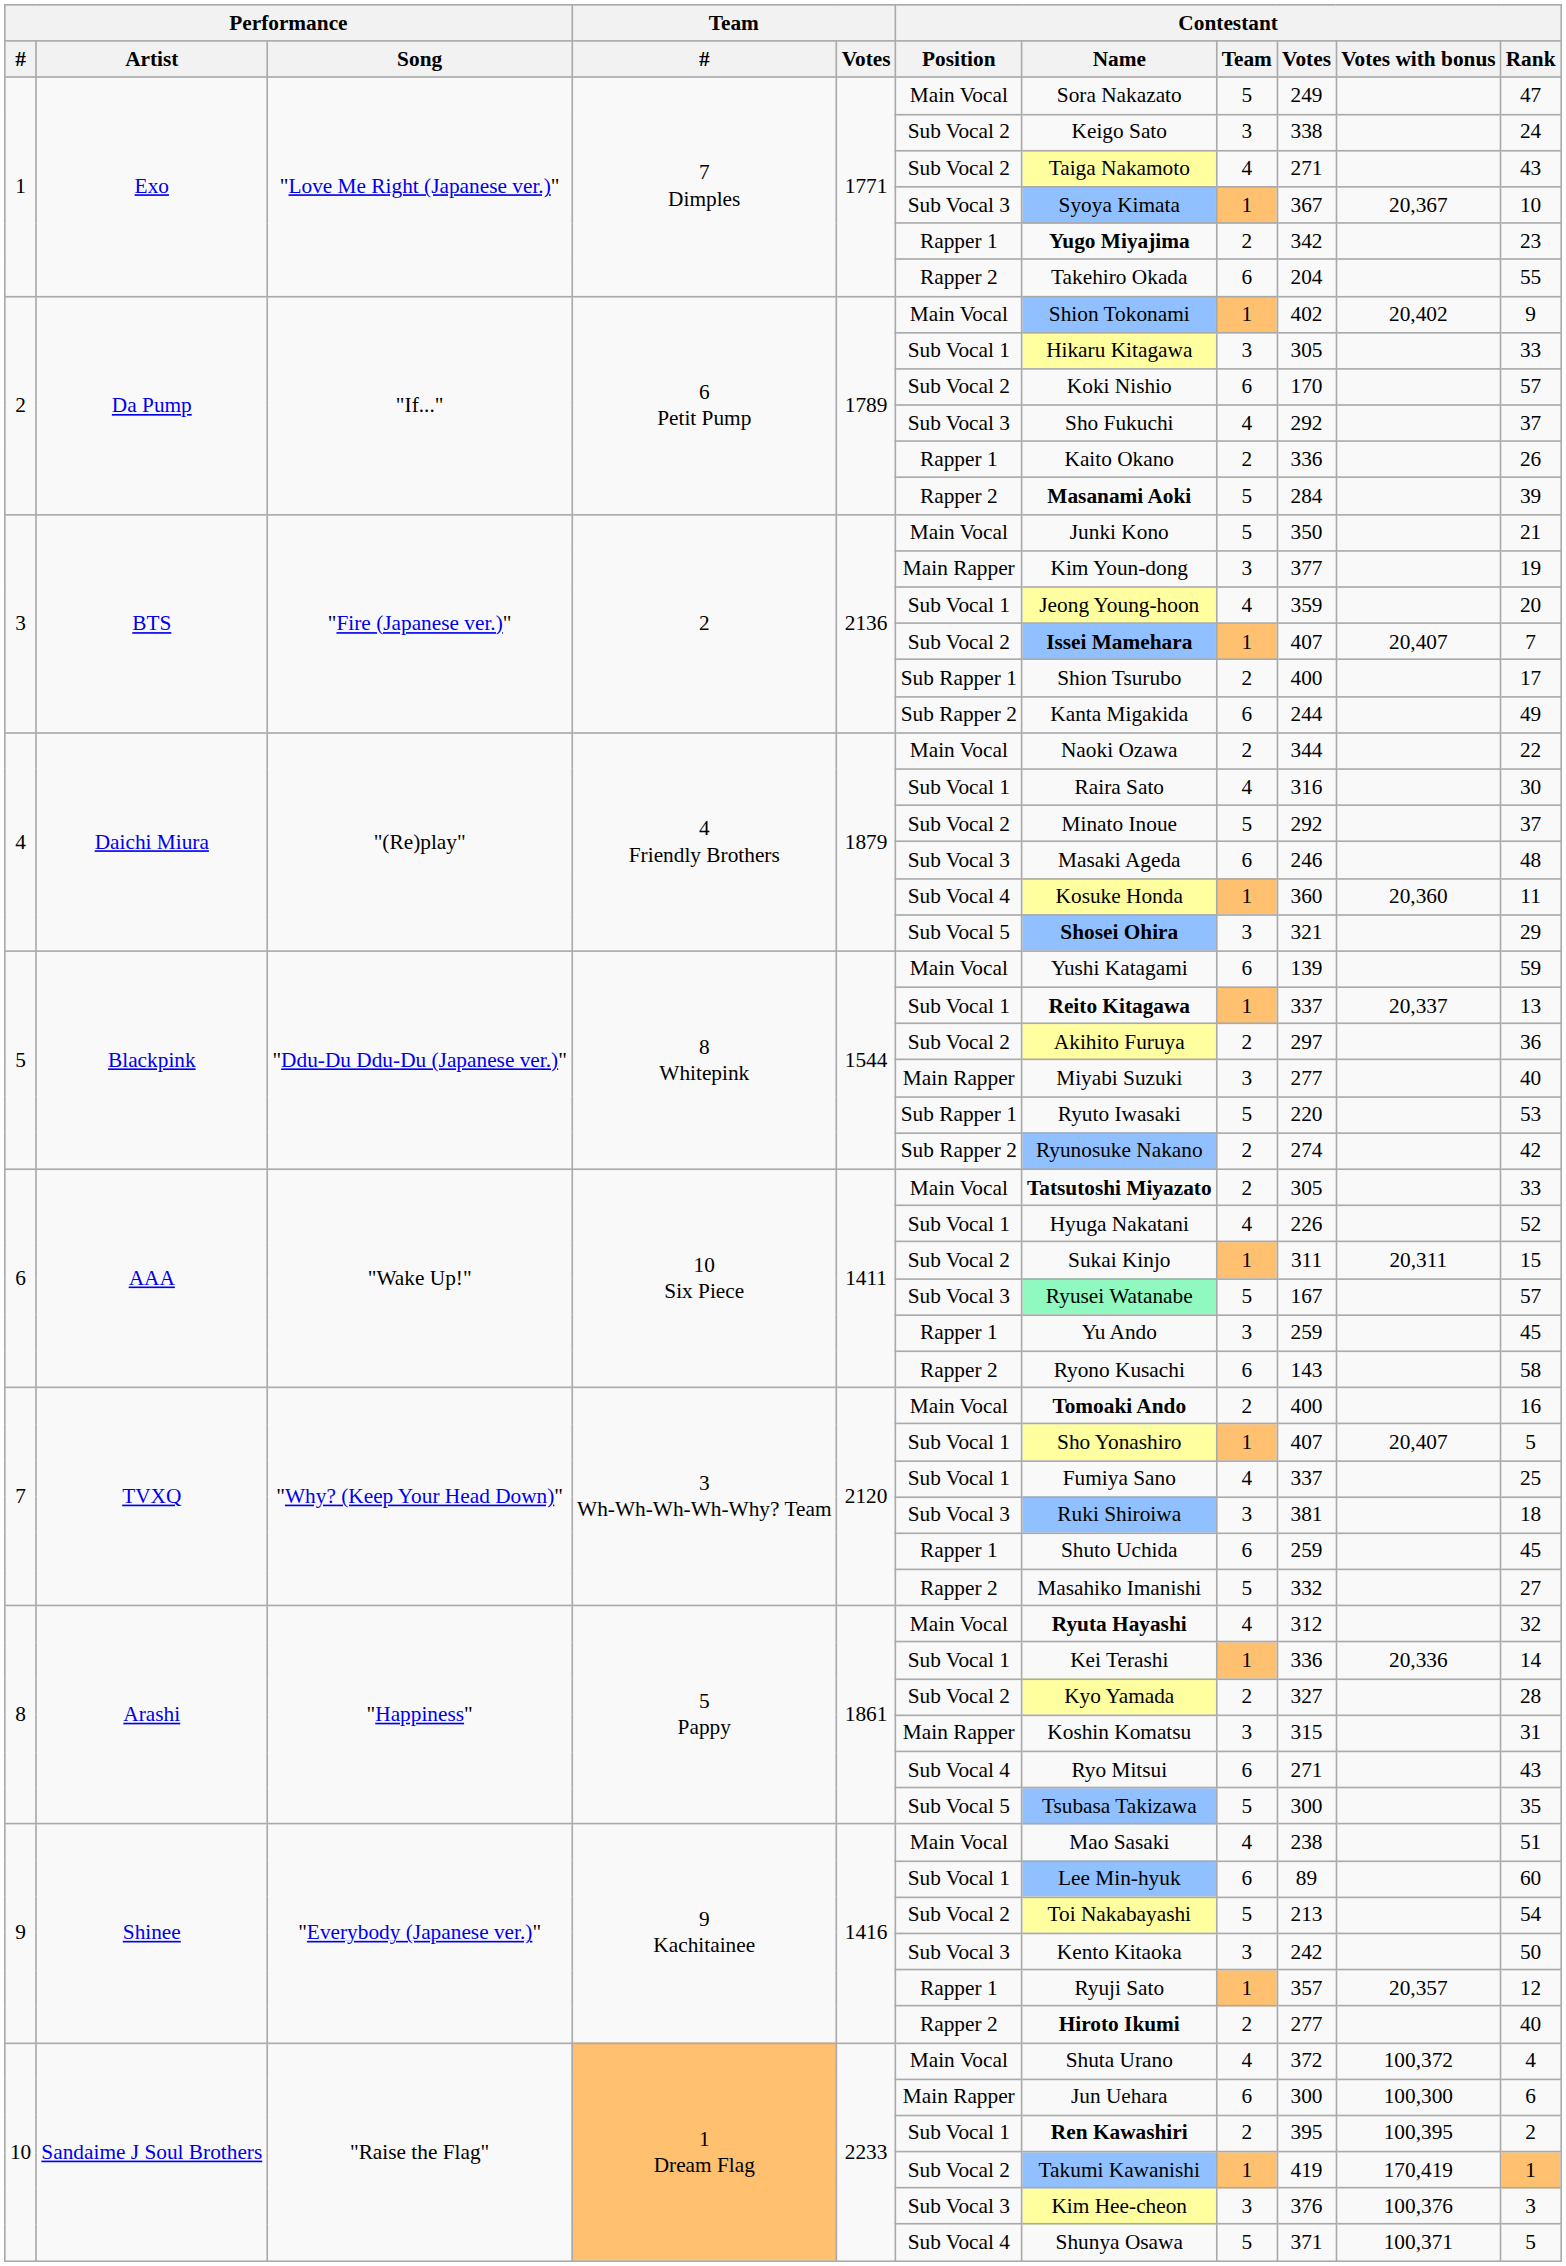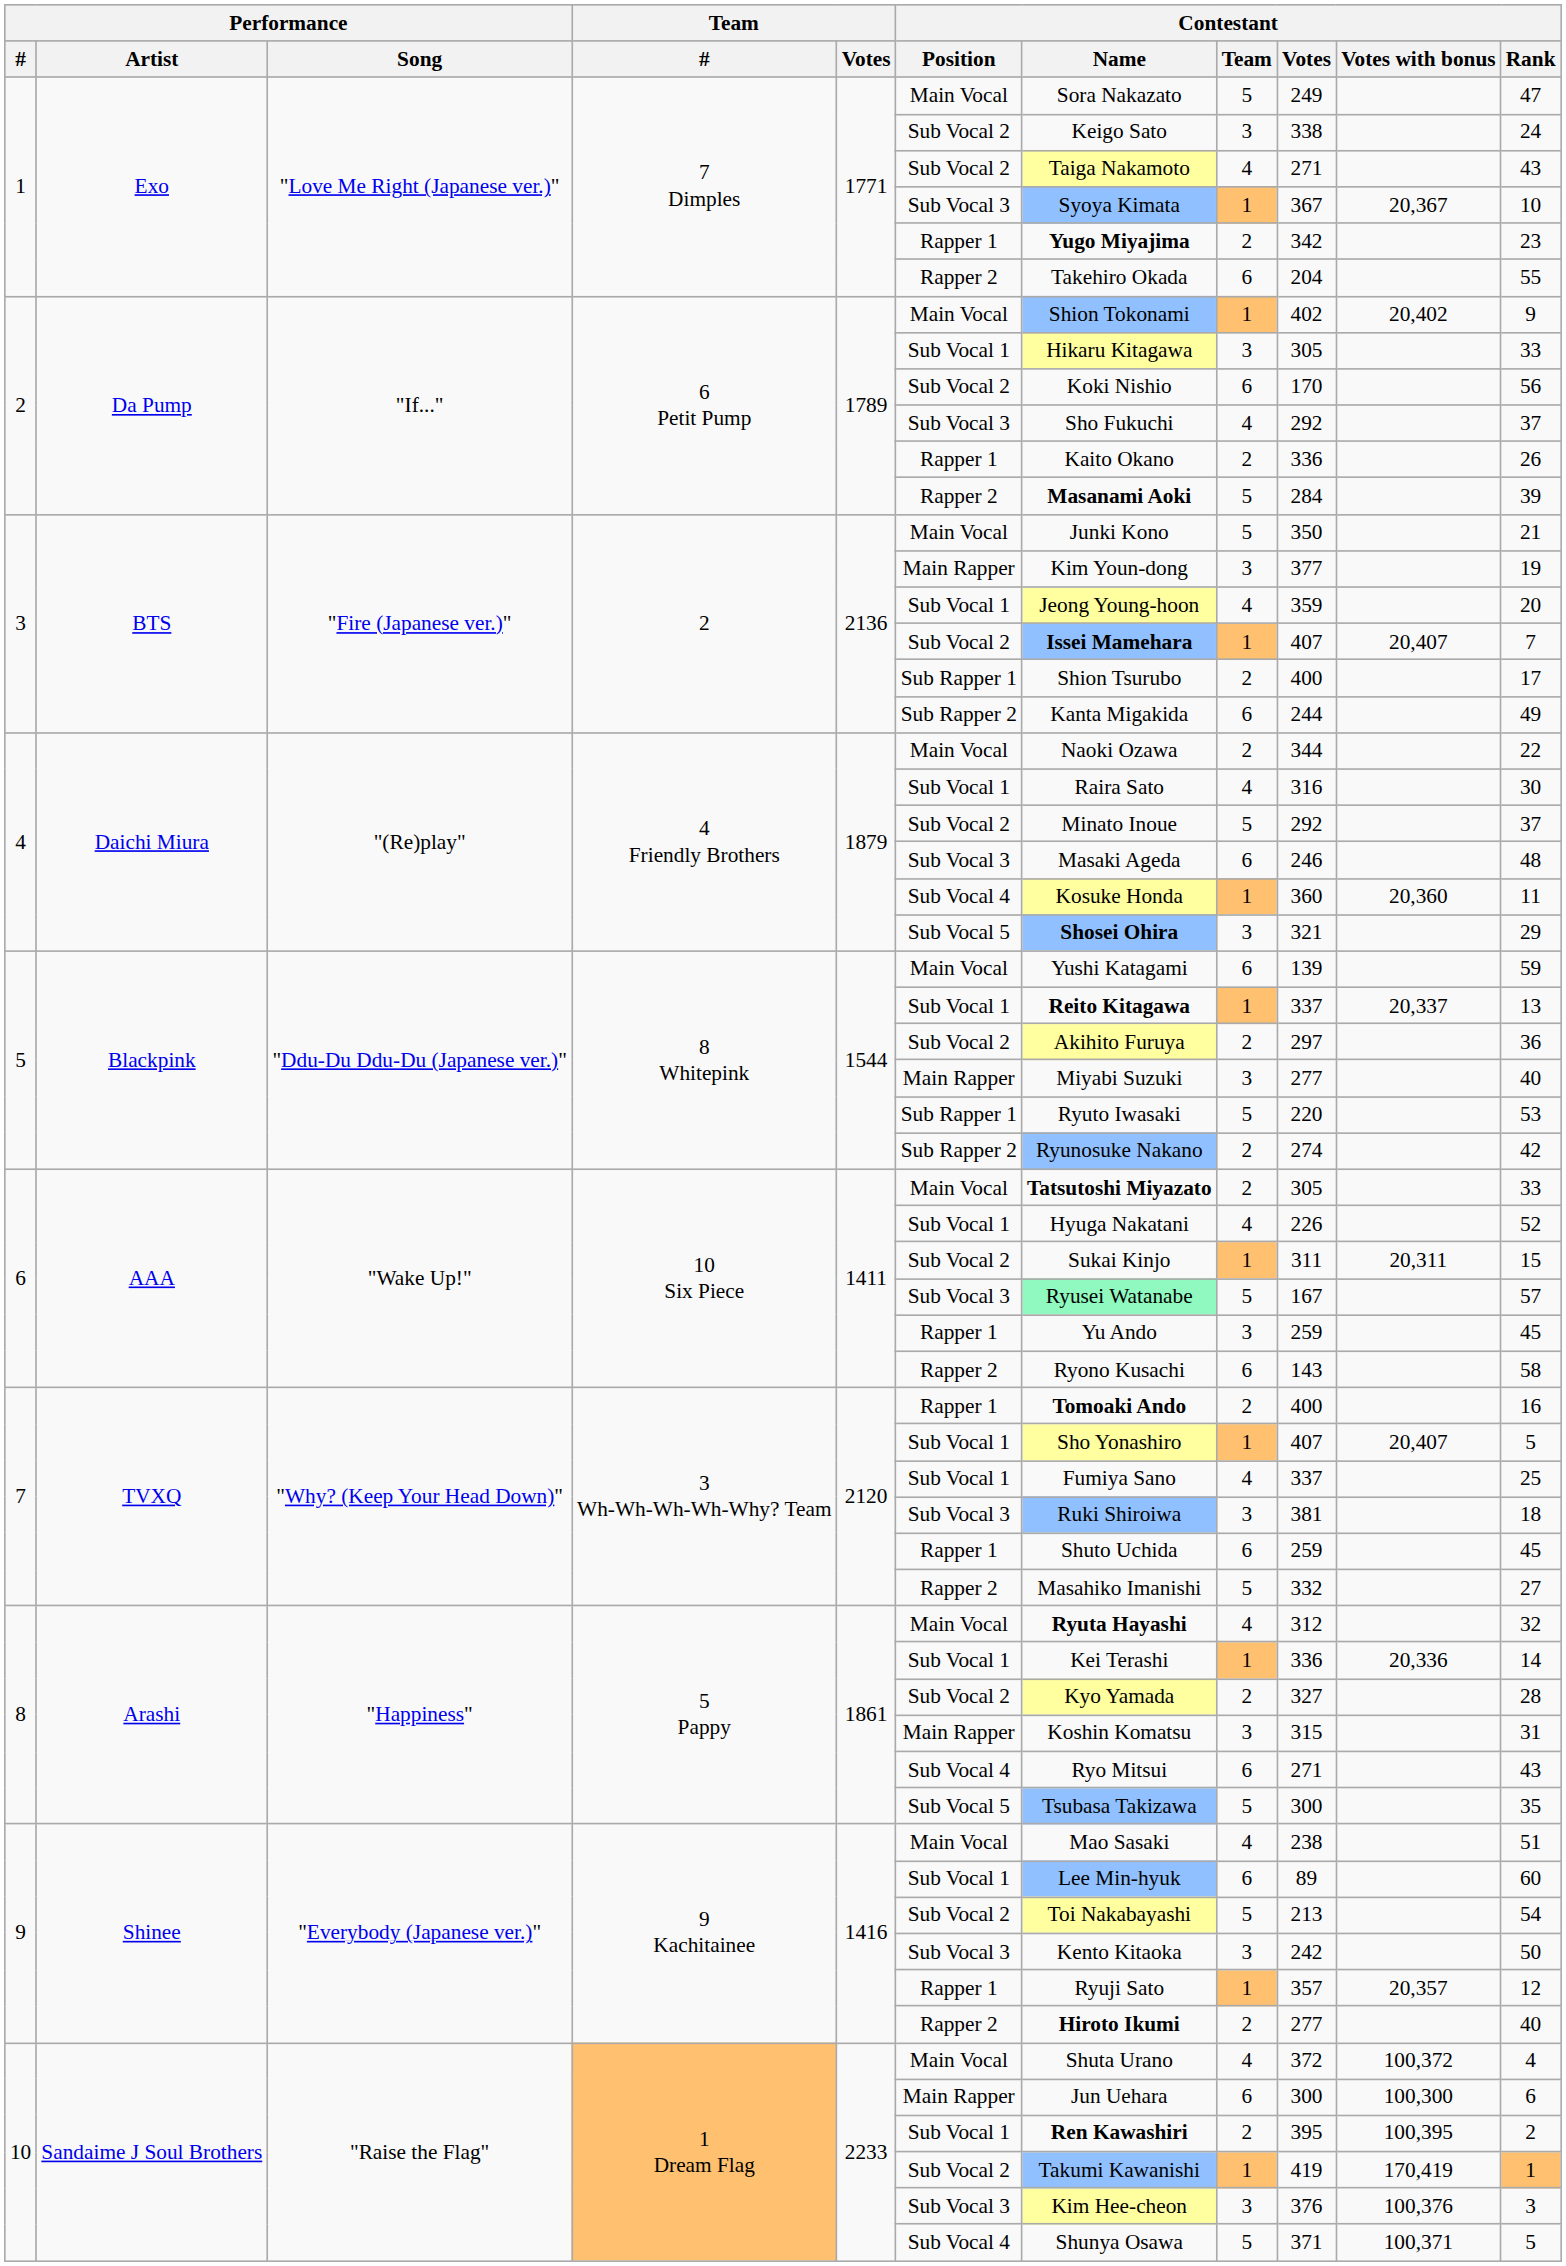(1531, 386) 57 -> (1531, 386) 56
(959, 1405) Main Vocal -> (959, 1405) Rapper 1
